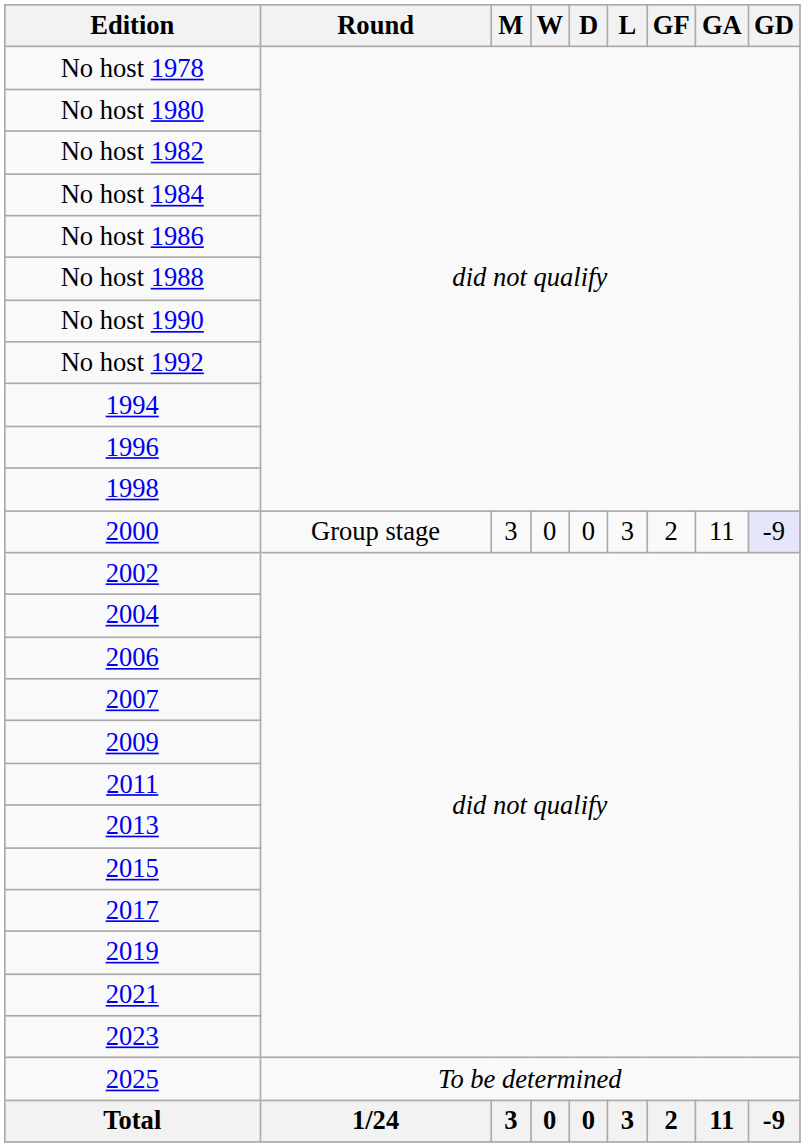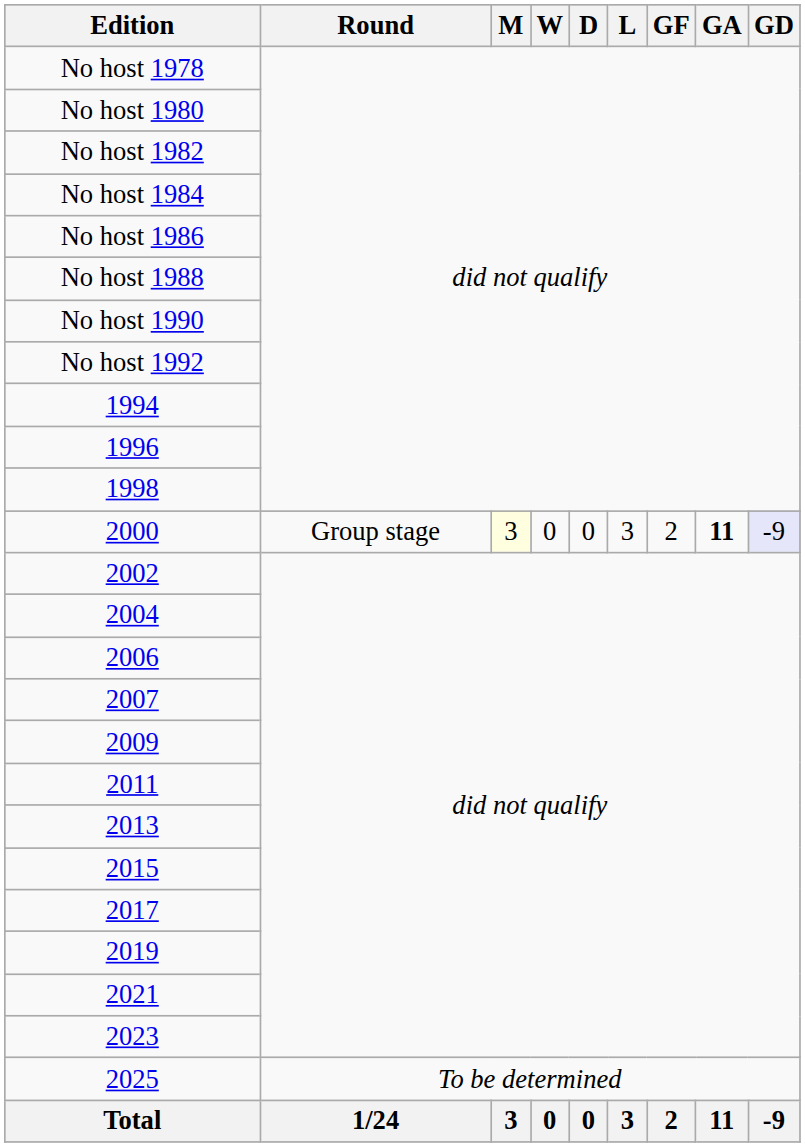(511, 531) no background -> (511, 531) lightyellow background
(722, 531) normal -> (722, 531) bold
